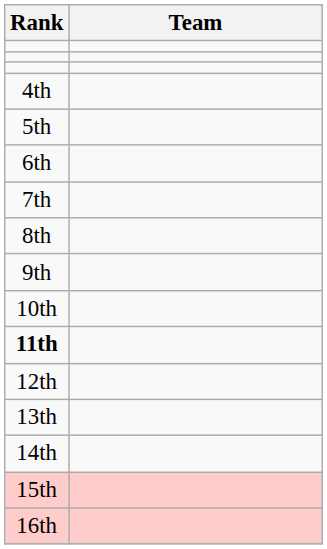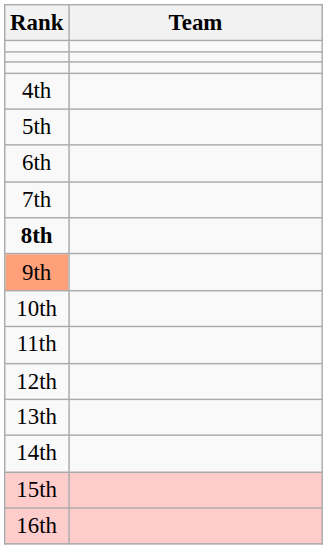(37, 235) normal -> (37, 235) bold
(37, 271) no background -> (37, 271) lightsalmon background
(37, 344) bold -> (37, 344) normal
